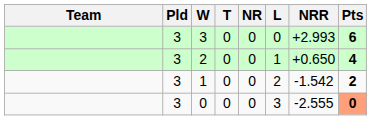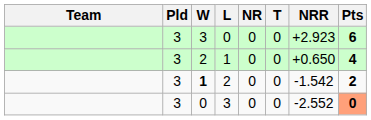columns swapped: (277, 15) <-> (227, 15)
(314, 37) +2.993 -> (314, 37) +2.923
(203, 81) normal -> (203, 81) bold
(314, 103) -2.555 -> (314, 103) -2.552
